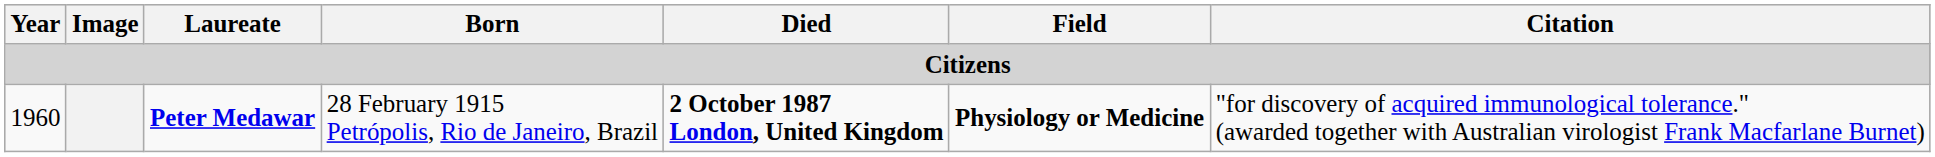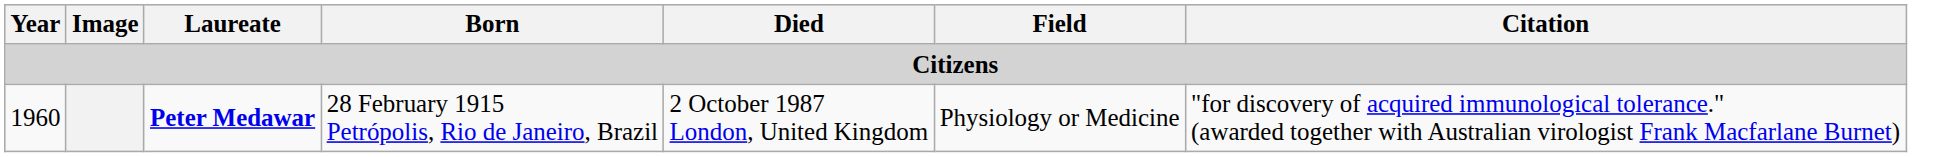(807, 117) bold -> (799, 117) normal
(1080, 117) bold -> (1060, 117) normal
